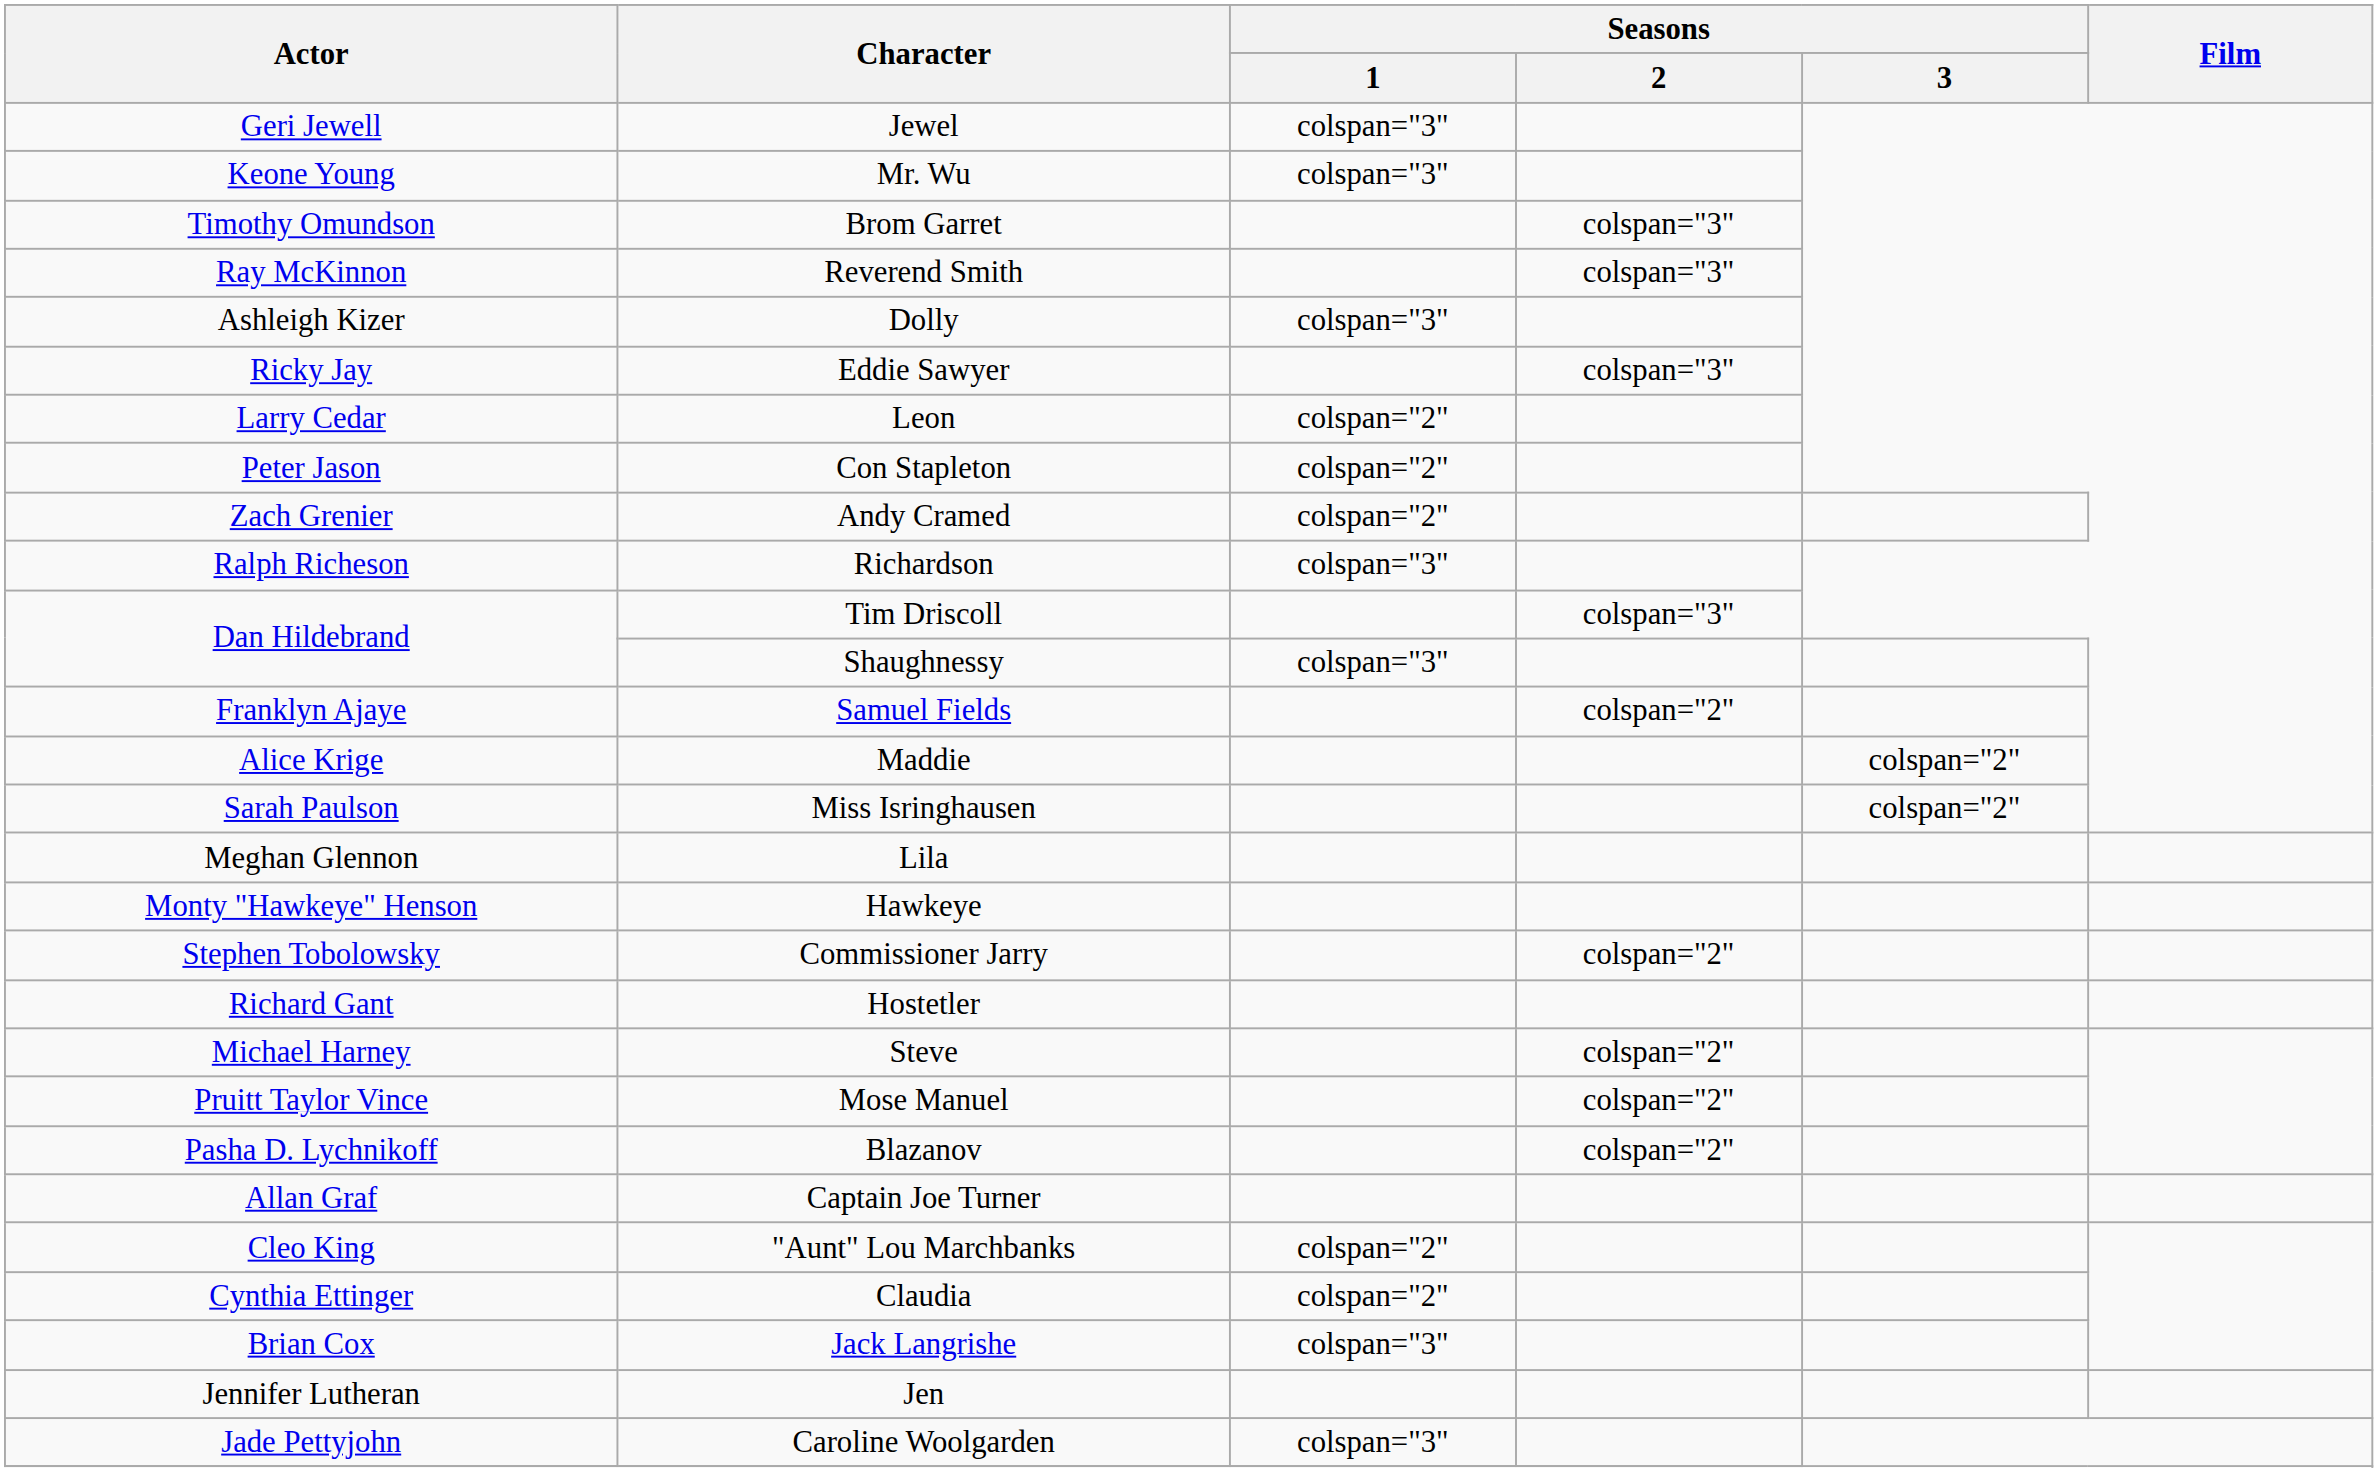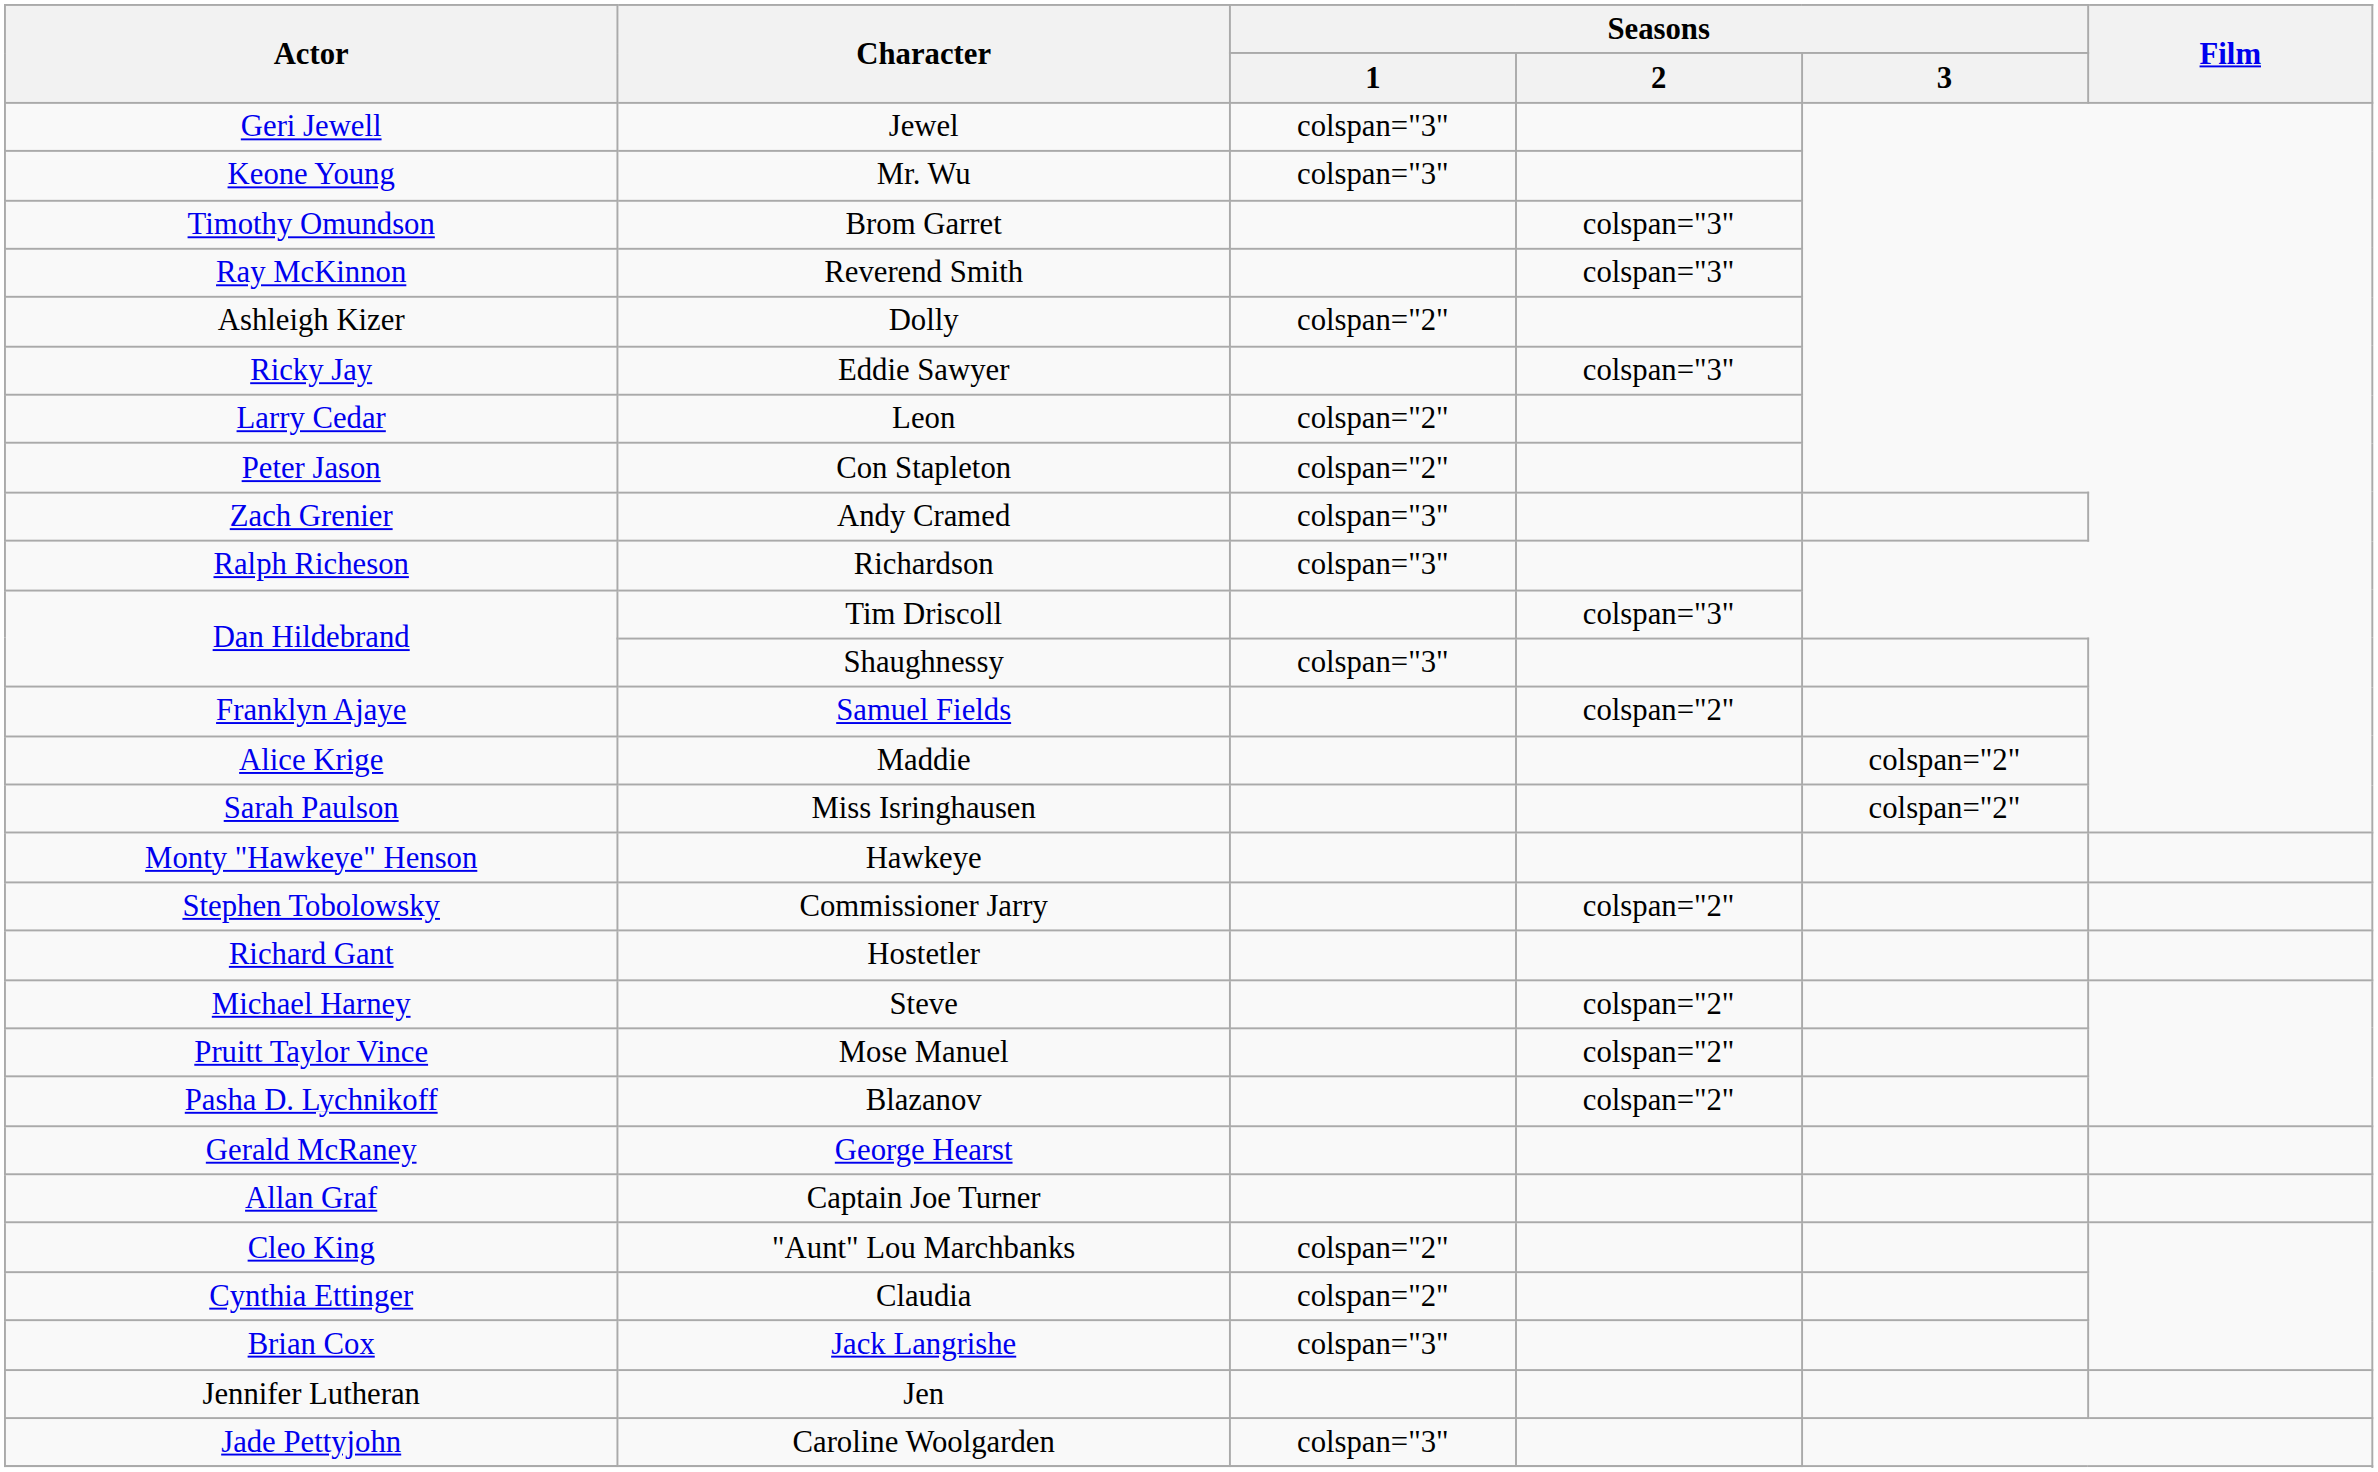(1373, 321) colspan="3" -> (1373, 321) colspan="2"
(1373, 516) colspan="2" -> (1373, 516) colspan="3"
- row: (924, 857)
+ row: (924, 1149)
